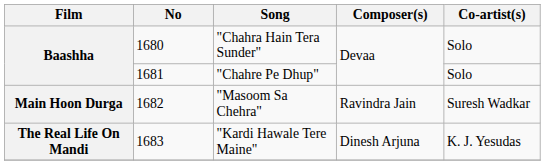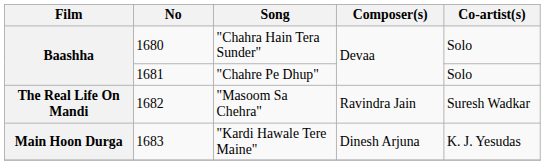(69, 104) Main Hoon Durga -> (69, 104) The Real Life On Mandi
(69, 141) The Real Life On Mandi -> (69, 141) Main Hoon Durga
